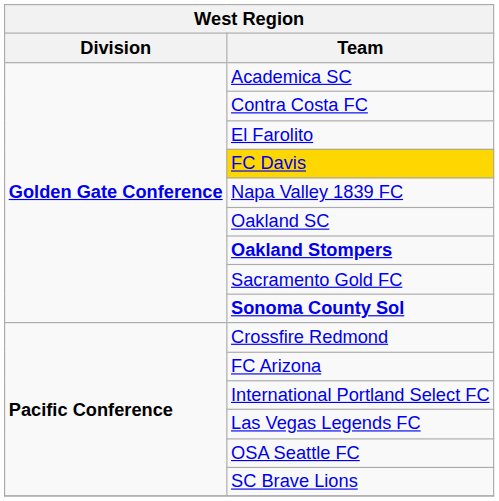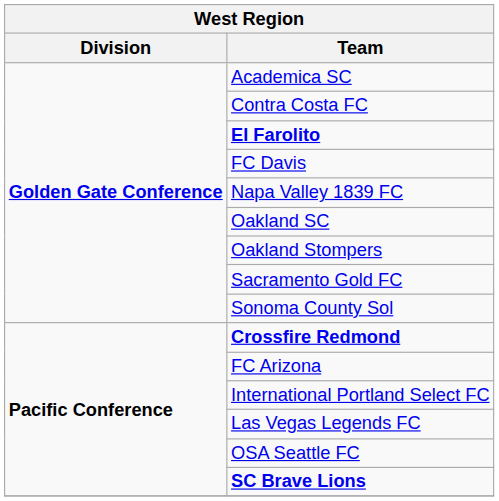(272, 134) normal -> (276, 134) bold
(269, 163) gold background -> (269, 163) no background
(312, 250) bold -> (307, 250) normal
(318, 308) bold -> (312, 308) normal
(310, 337) normal -> (316, 337) bold
(294, 481) normal -> (298, 481) bold
